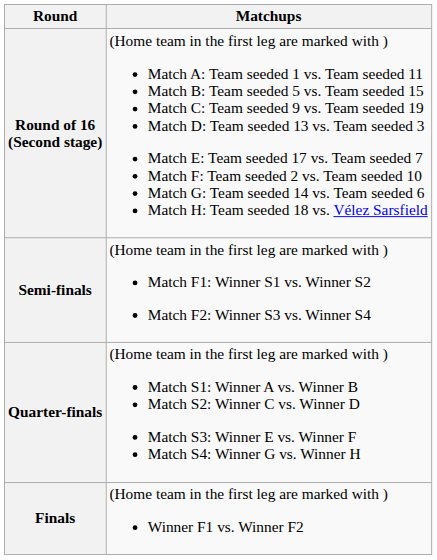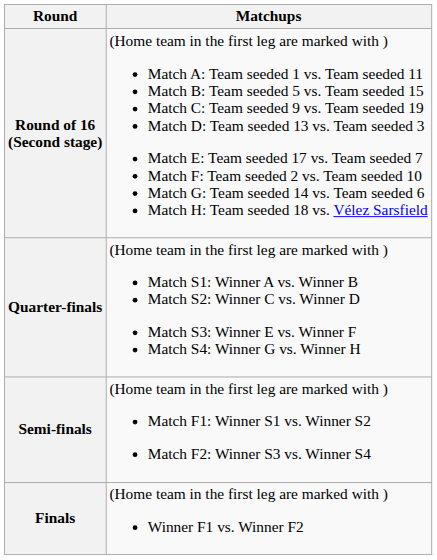rows swapped: (55, 412) <-> (55, 290)
